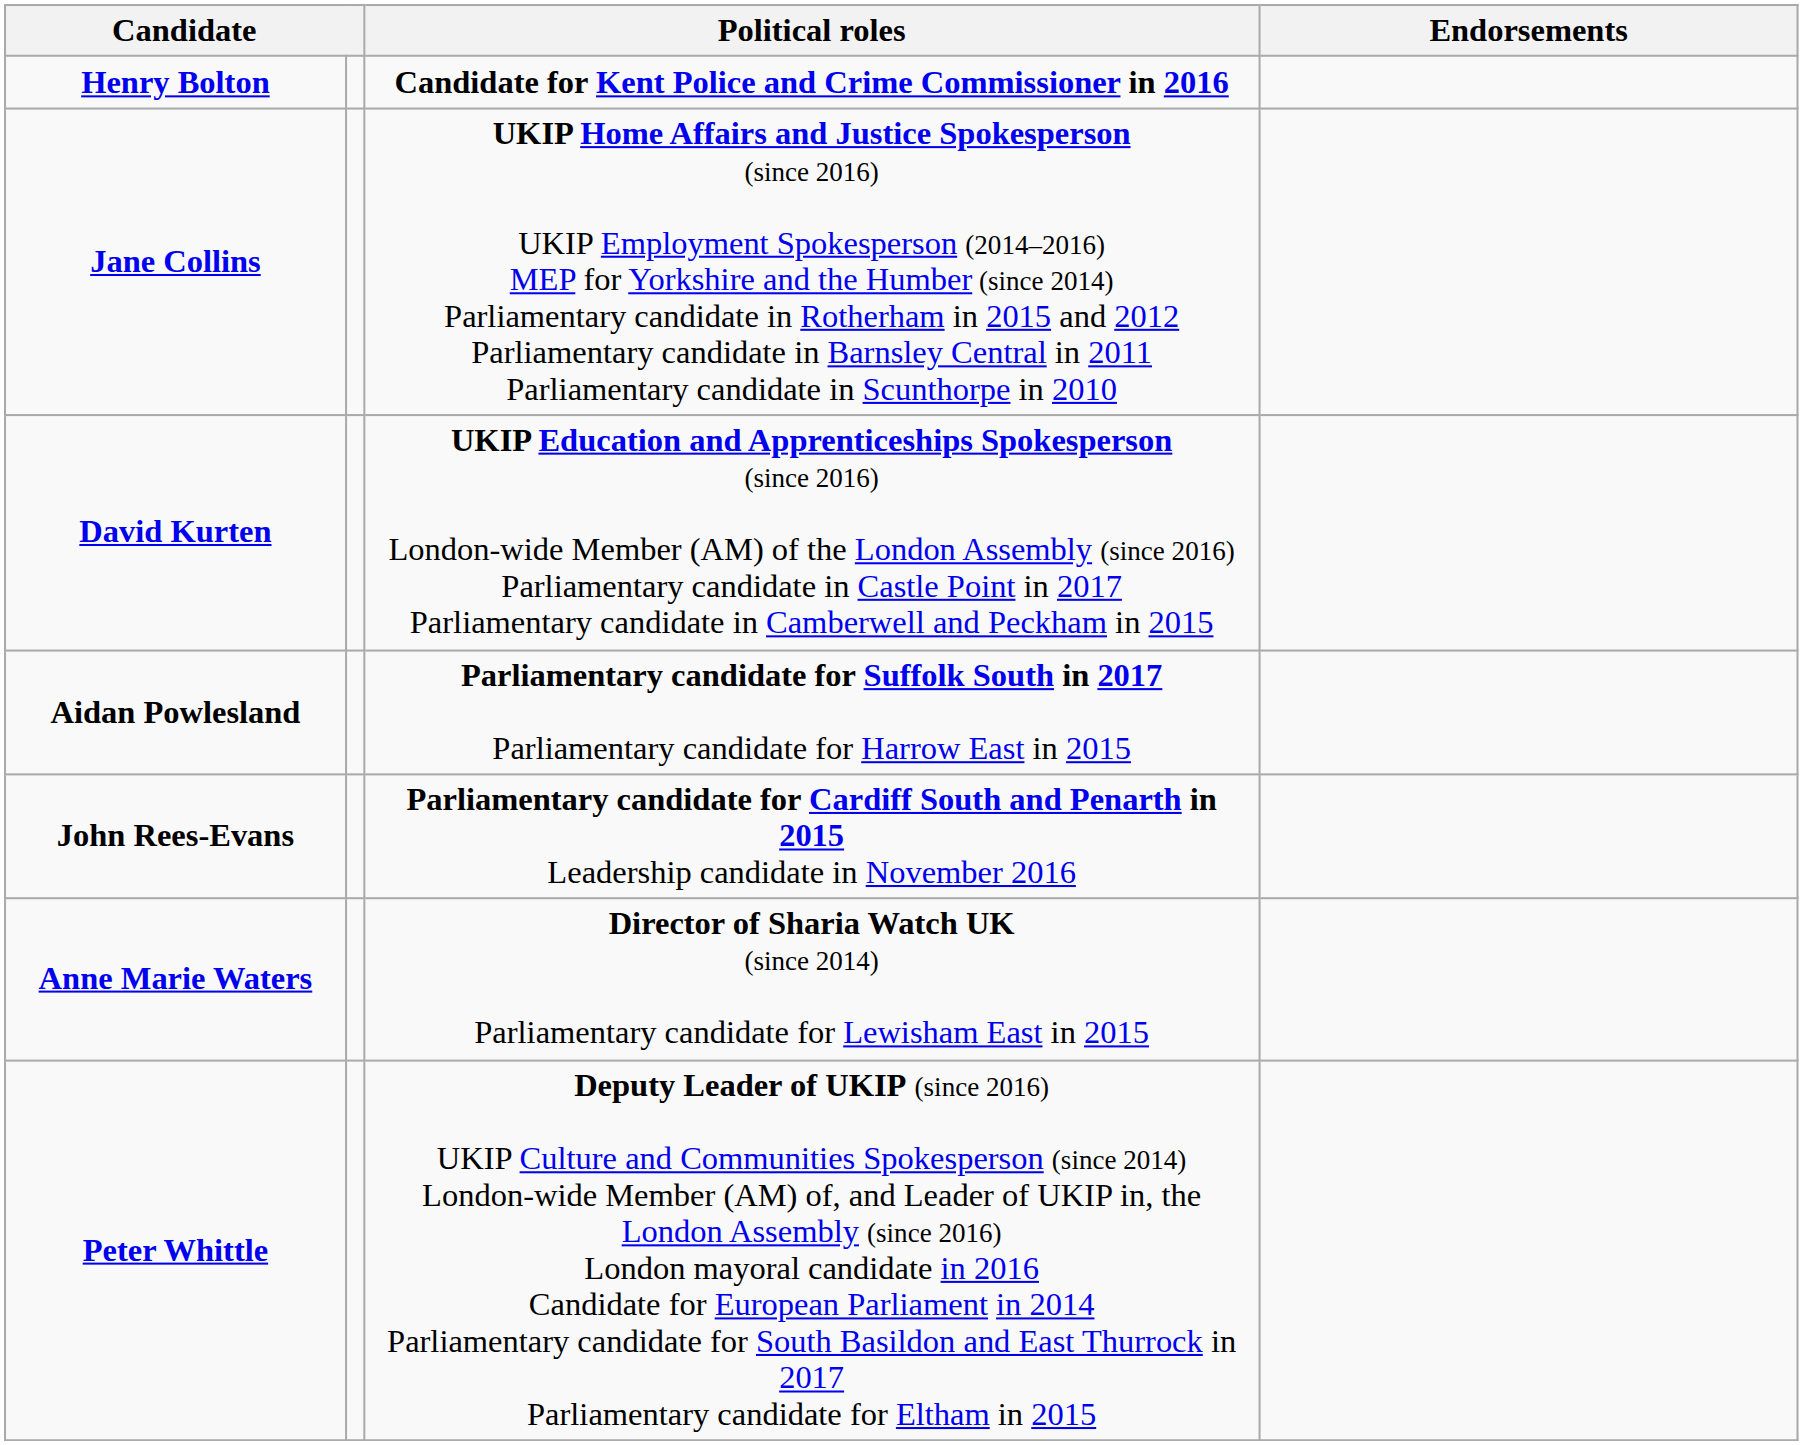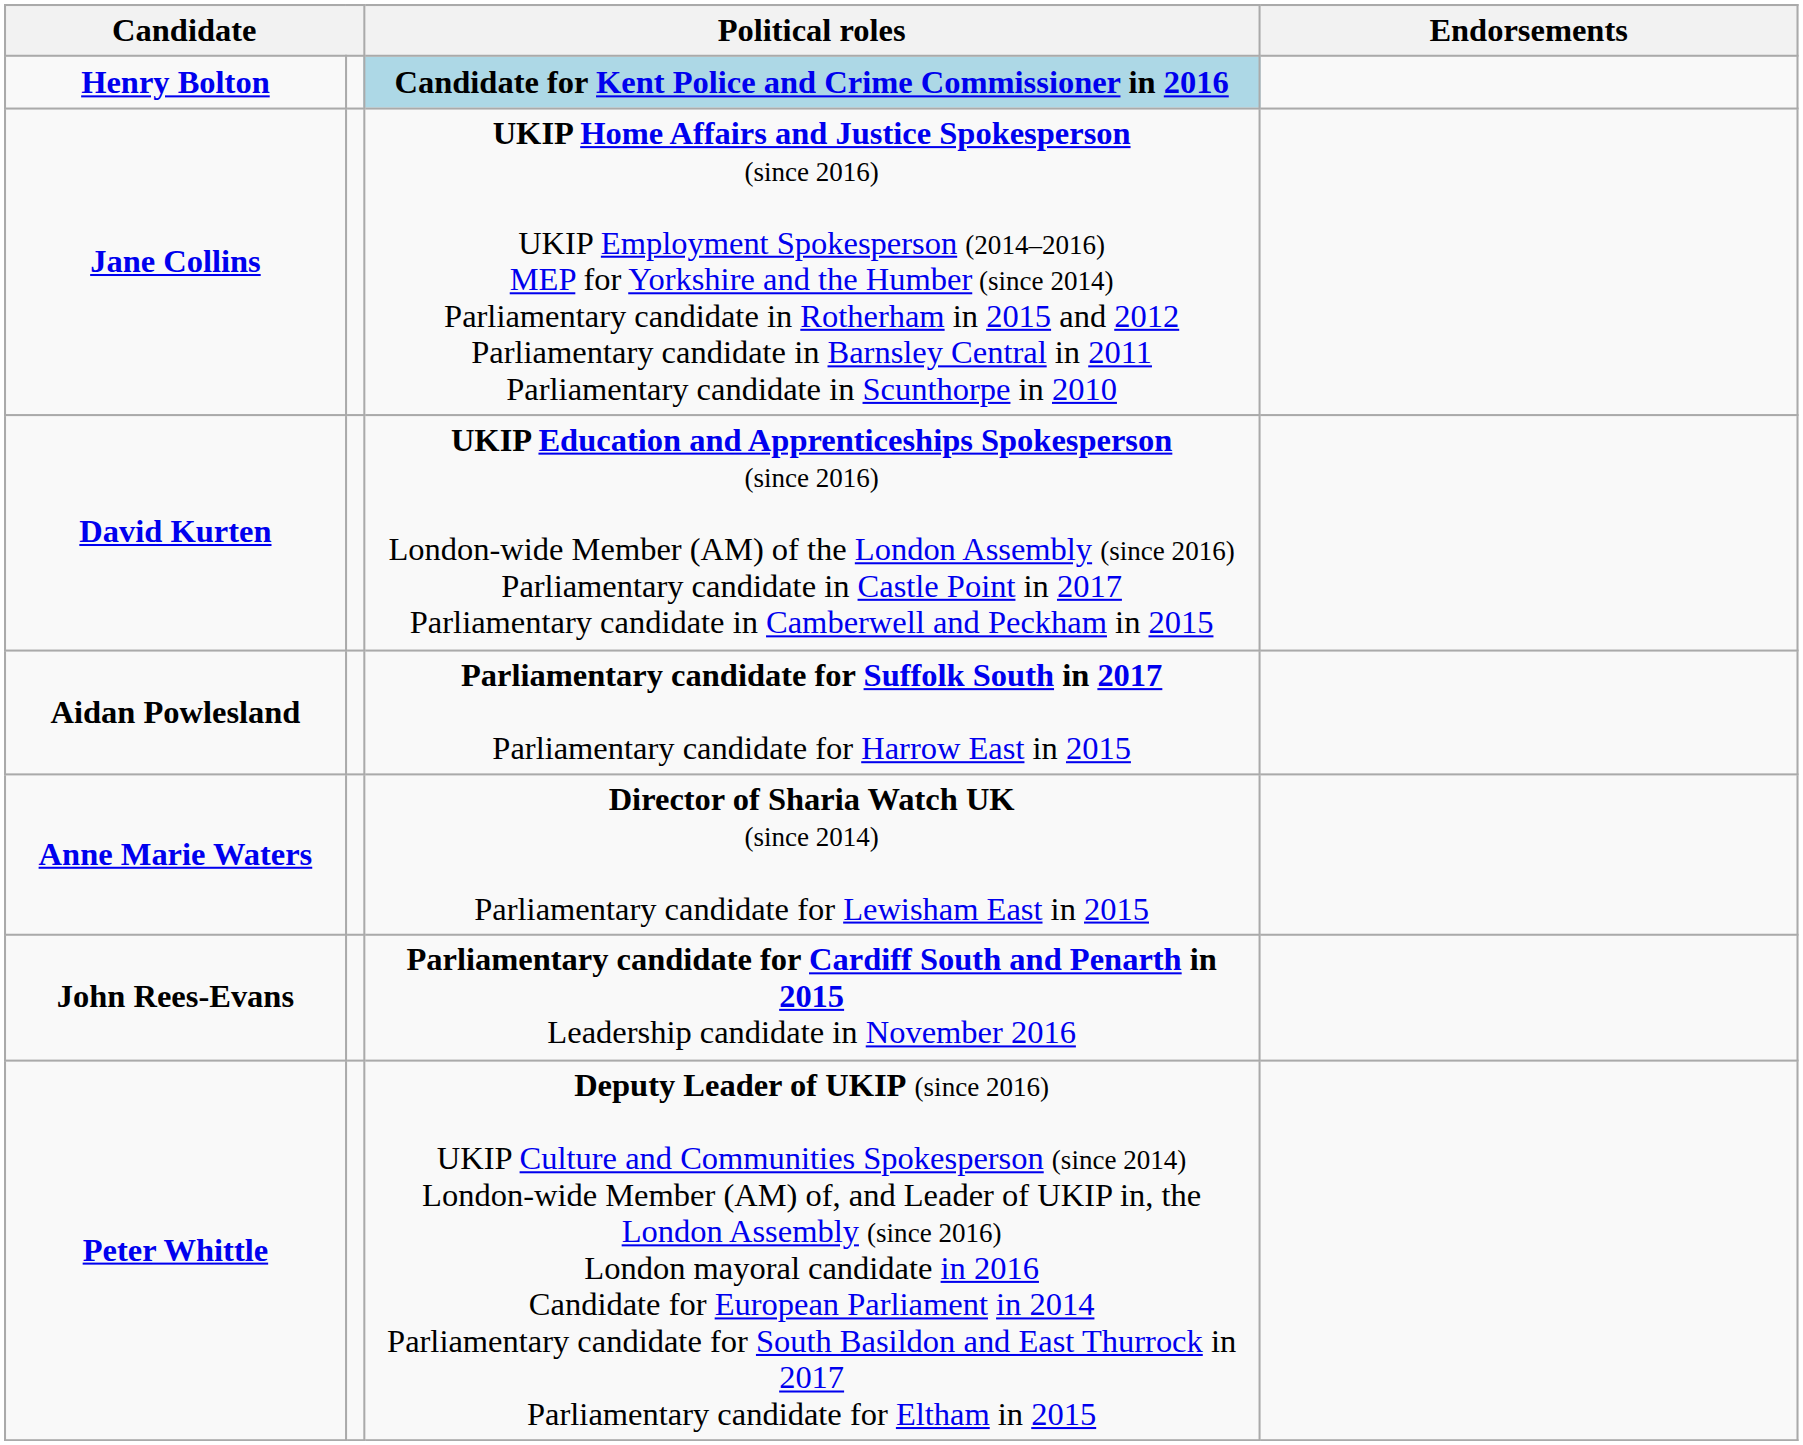(812, 81) no background -> (812, 81) lightblue background
rows swapped: (175, 835) <-> (175, 978)
